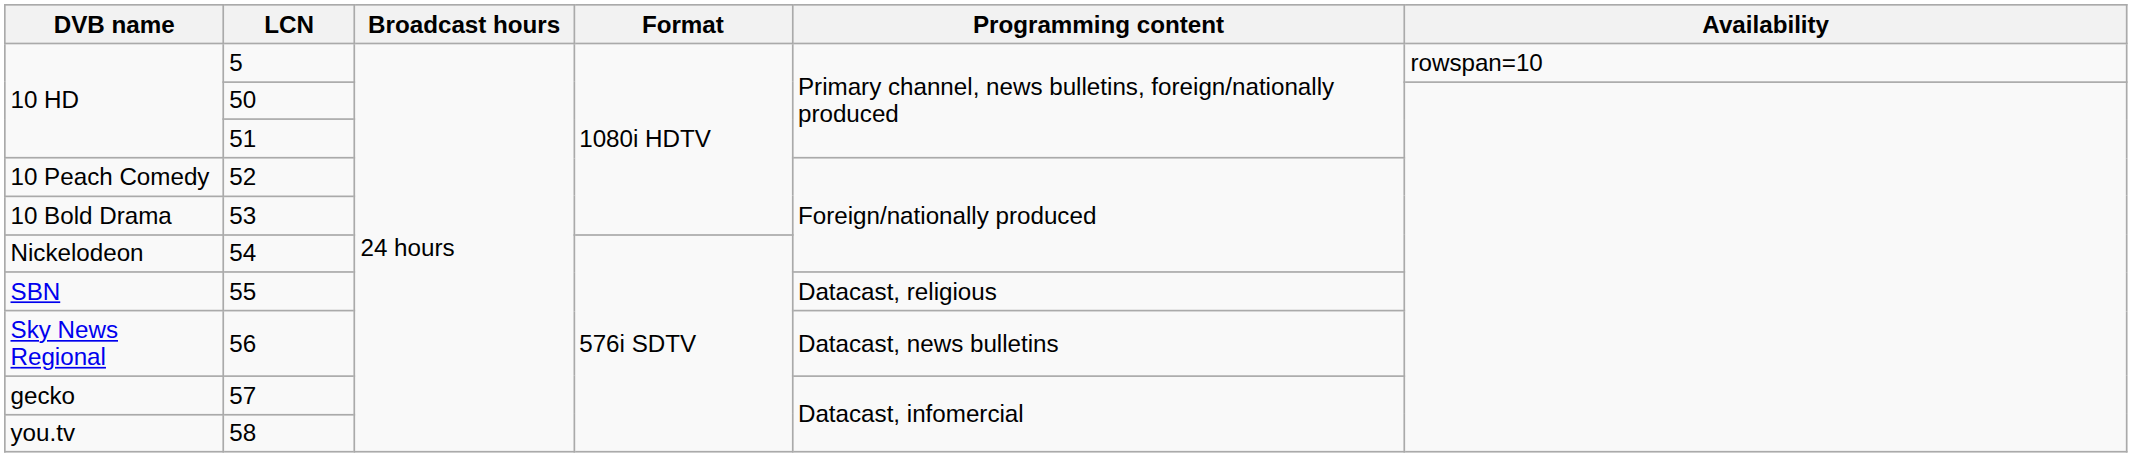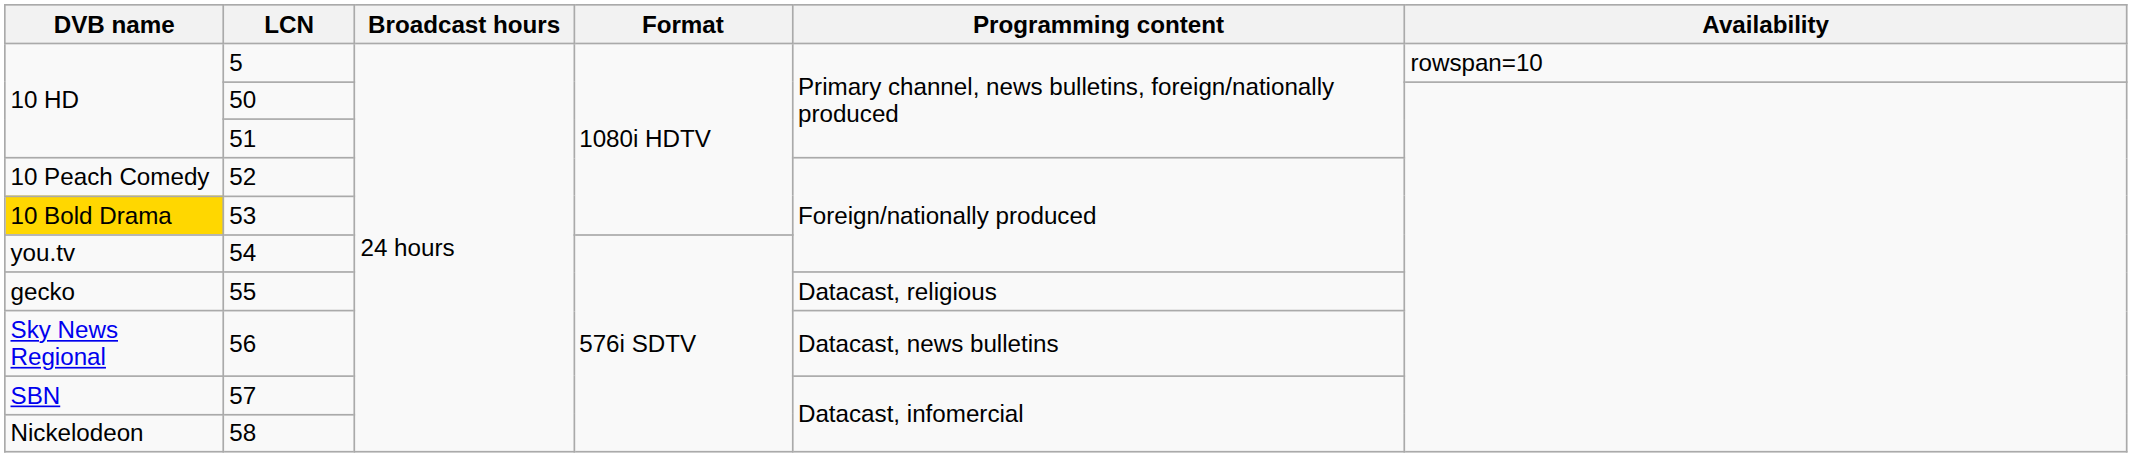(91, 215) no background -> (91, 215) gold background
(77, 254) Nickelodeon -> (43, 254) you.tv
(35, 292) SBN -> (43, 292) gecko
(43, 395) gecko -> (35, 395) SBN
(43, 433) you.tv -> (77, 433) Nickelodeon
